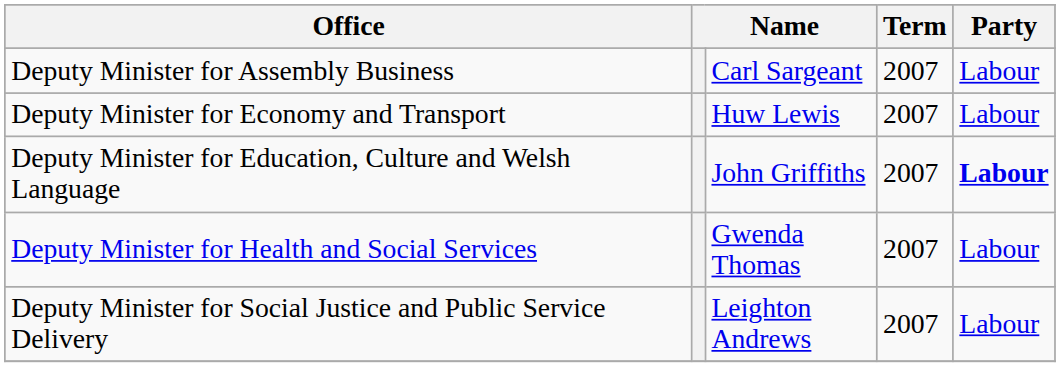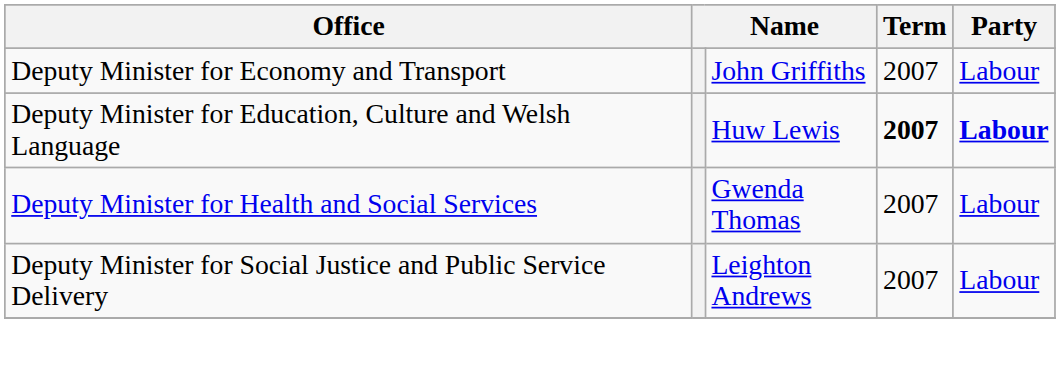- row: (233, 70)
(776, 114) Huw Lewis -> (788, 70) John Griffiths
(788, 173) John Griffiths -> (776, 129) Huw Lewis
(911, 173) normal -> (911, 129) bold
